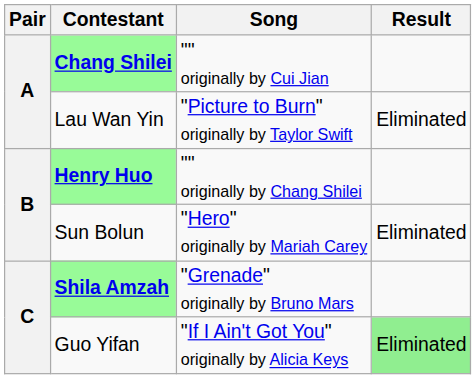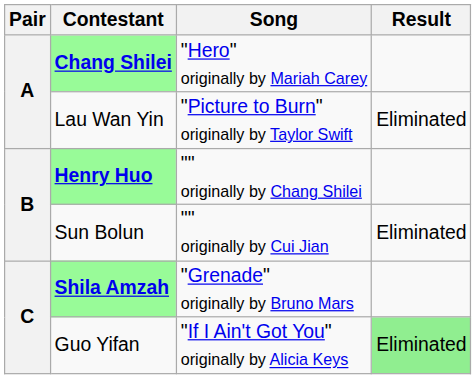(255, 63) "" originally by Cui Jian -> (274, 63) "Hero" originally by Mariah Carey
(274, 233) "Hero" originally by Mariah Carey -> (255, 233) "" originally by Cui Jian
